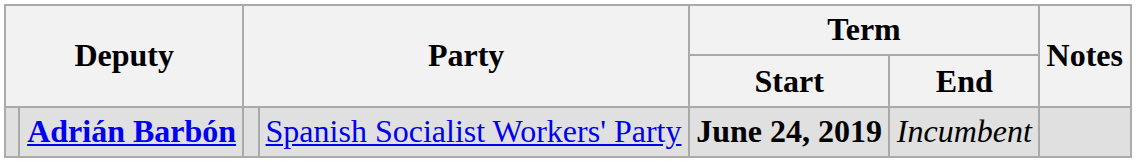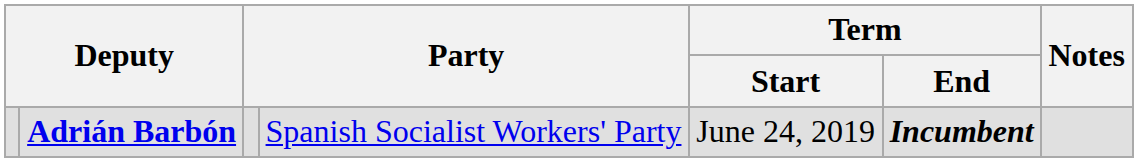(789, 131) bold -> (786, 131) normal
(964, 131) normal -> (962, 131) bold
